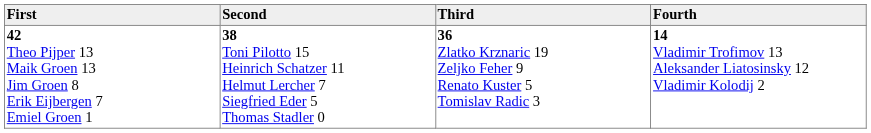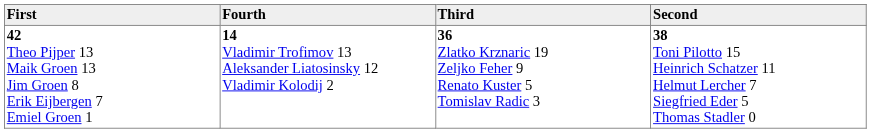columns swapped: (244, 14) <-> (675, 14)
